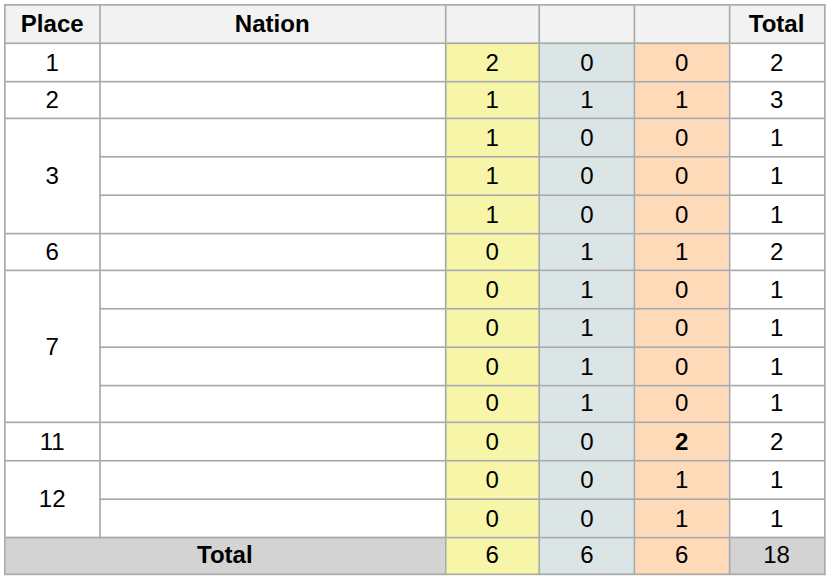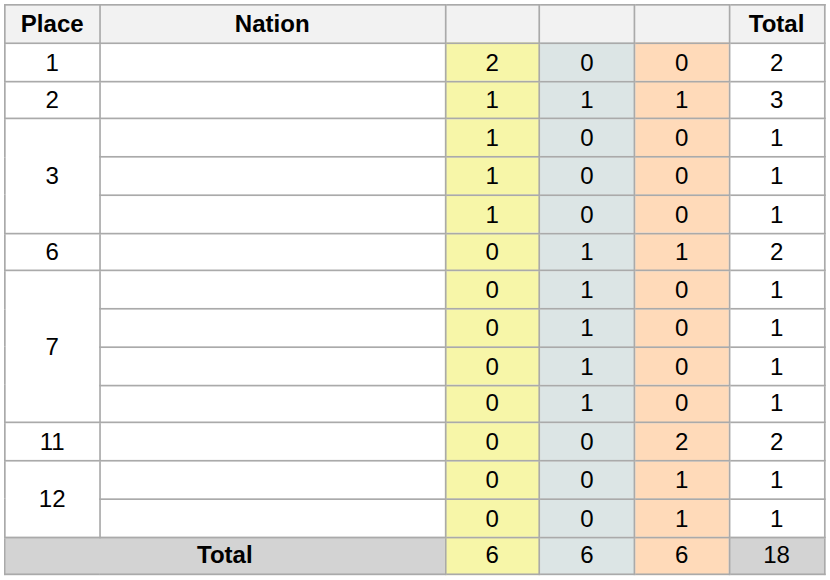(682, 442) bold -> (682, 442) normal
